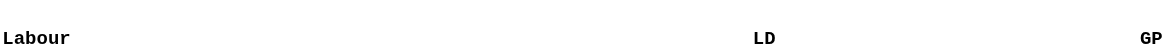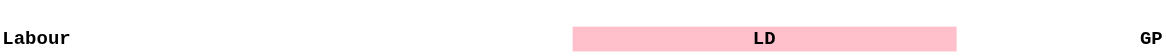(764, 39) no background -> (764, 39) pink background
